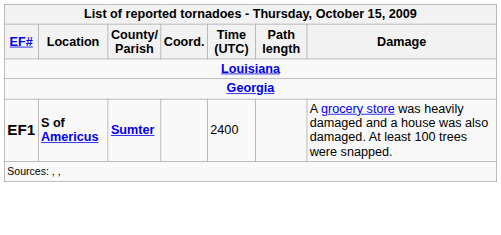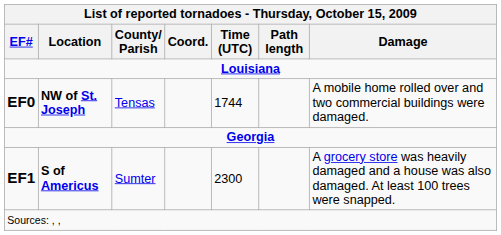+ row: (21, 103)
(133, 130) bold -> (135, 178) normal
(224, 130) 2400 -> (228, 178) 2300
